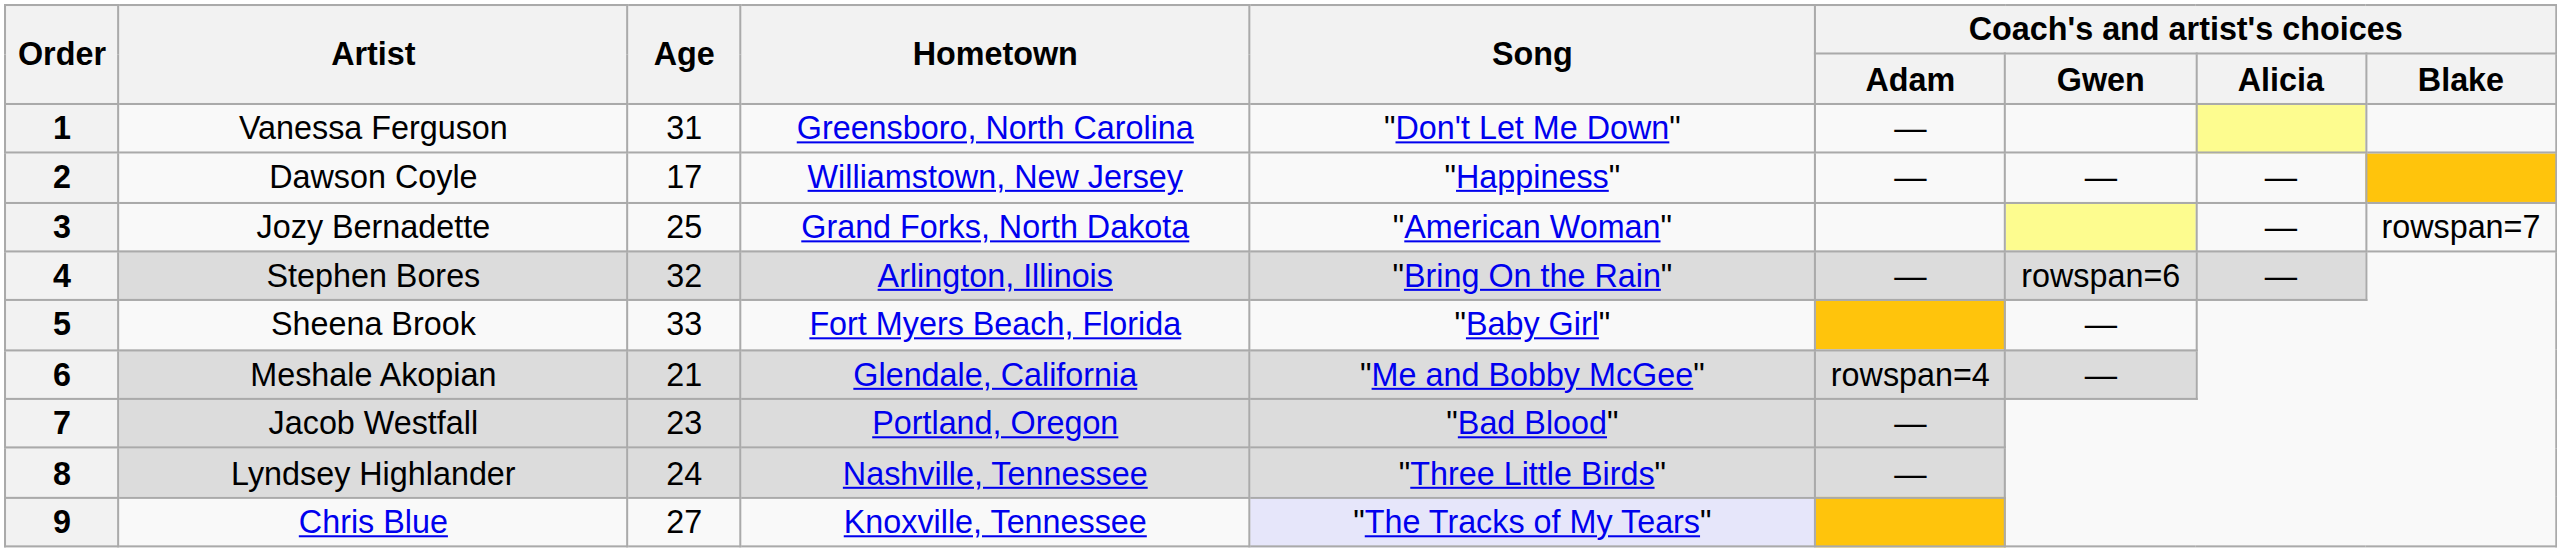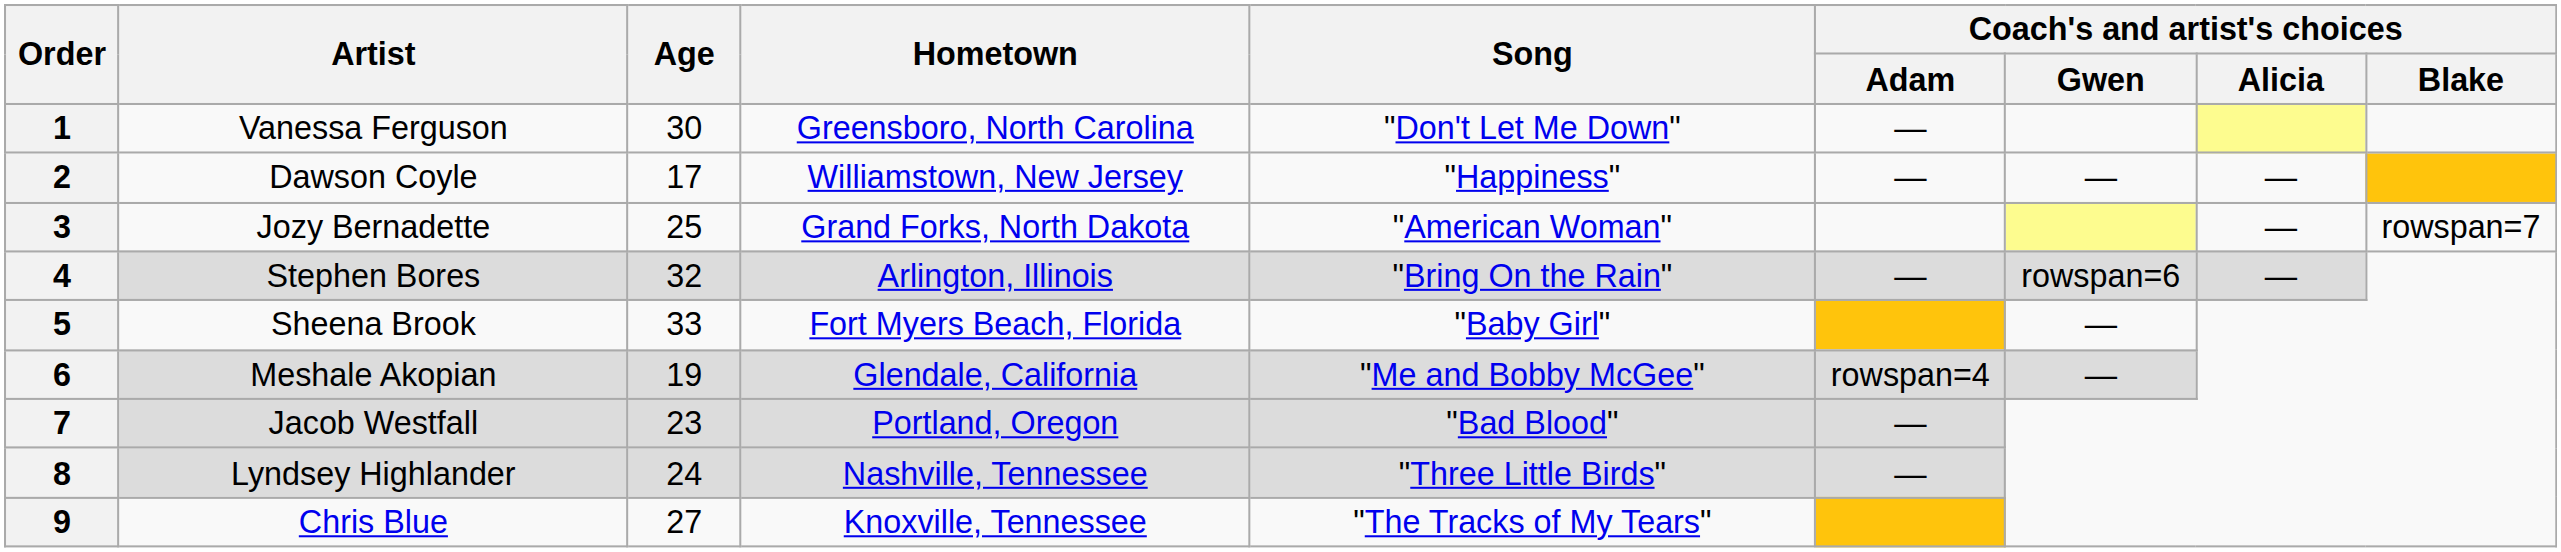(684, 128) 31 -> (684, 128) 30
(684, 374) 21 -> (684, 374) 19
(1532, 522) lavender background -> (1532, 522) no background
